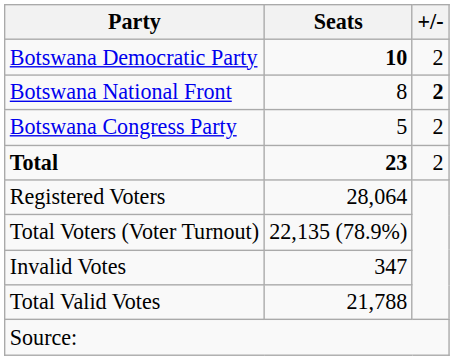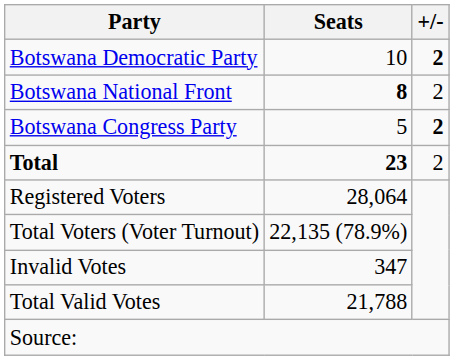(396, 57) bold -> (396, 57) normal
(438, 57) normal -> (438, 57) bold
(402, 92) normal -> (402, 92) bold
(438, 92) bold -> (438, 92) normal
(438, 127) normal -> (438, 127) bold
